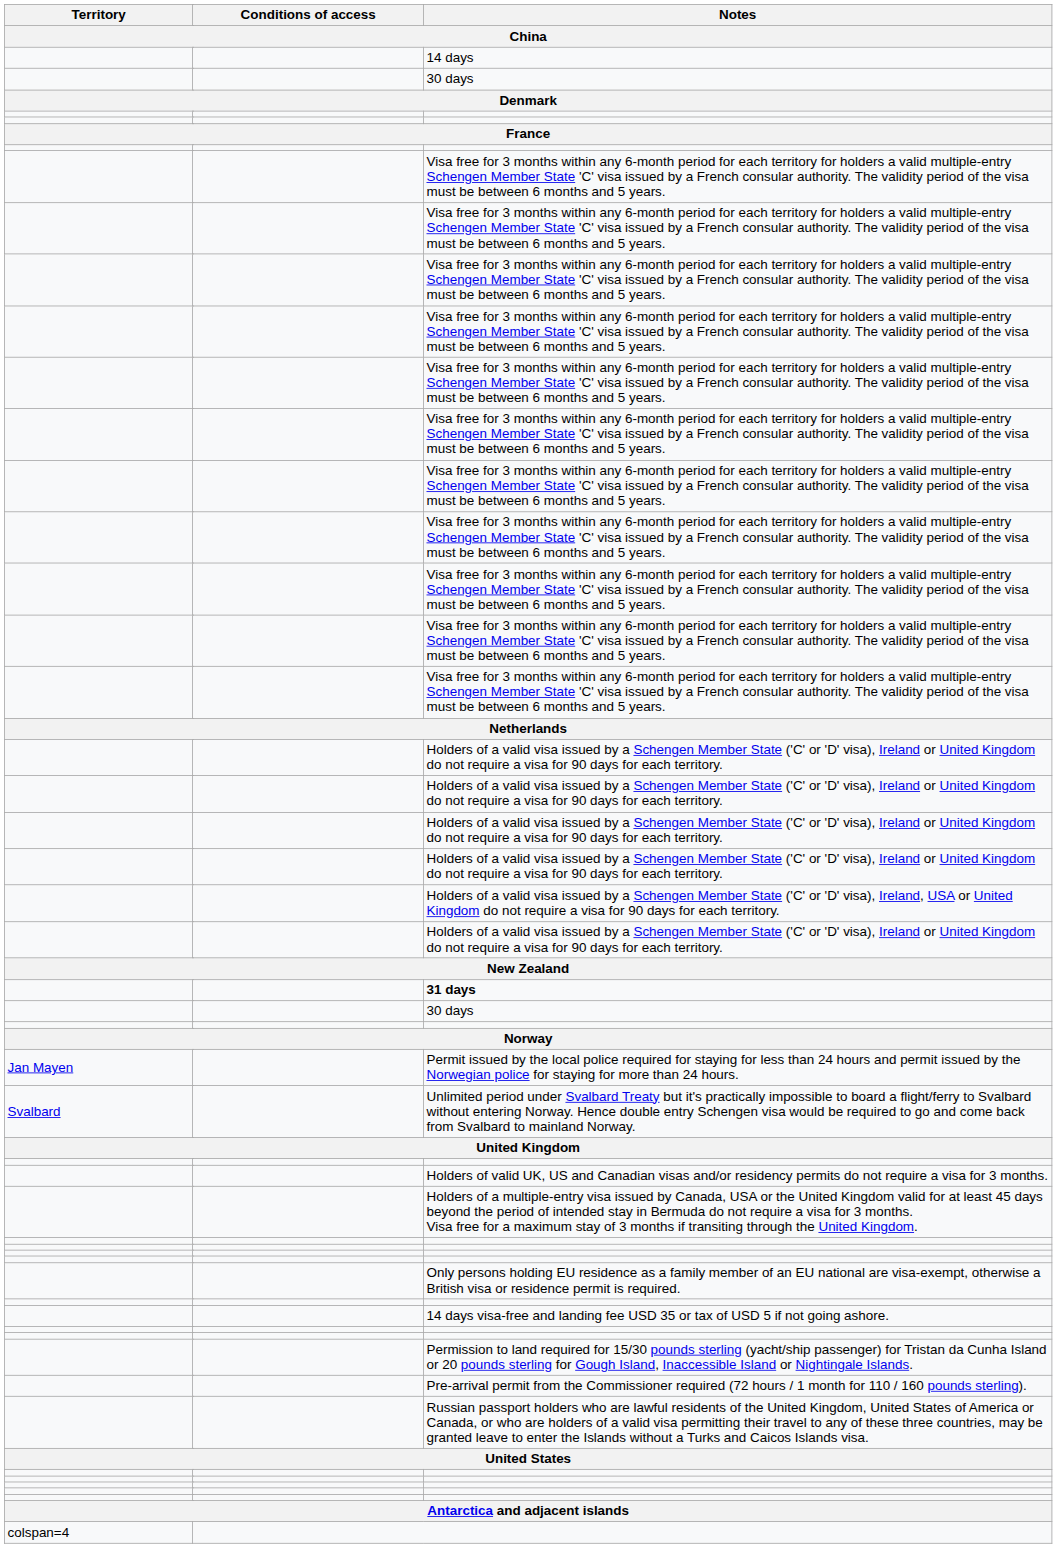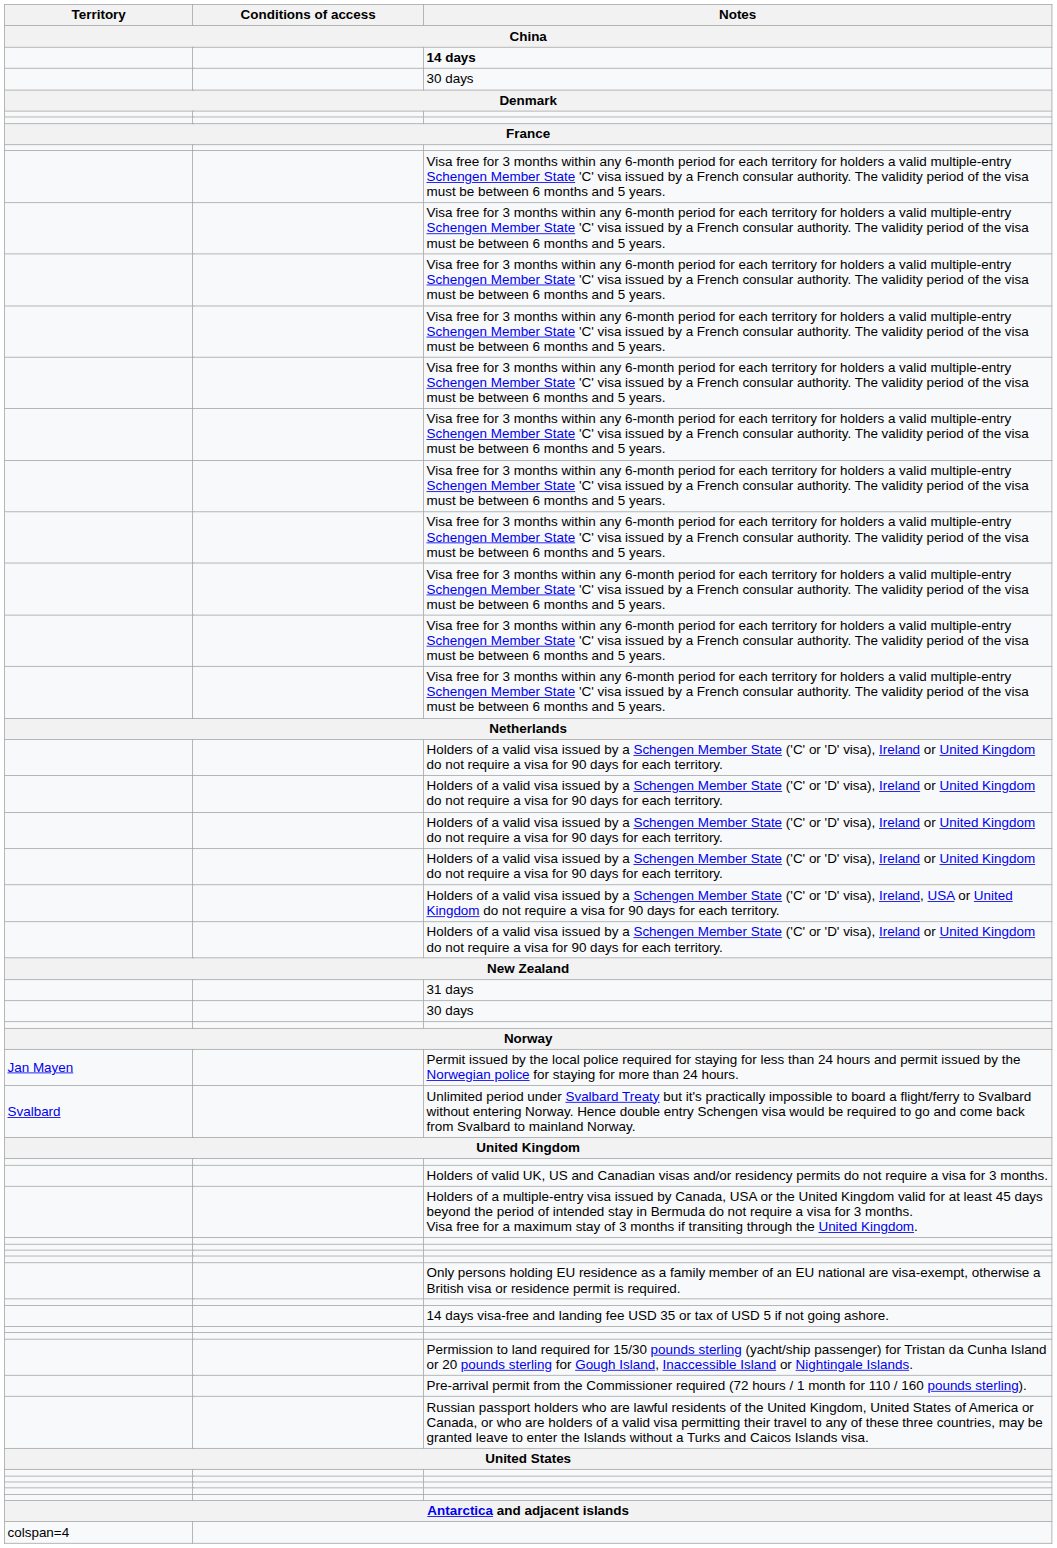(450, 57) normal -> (451, 57) bold
(451, 989) bold -> (450, 989) normal
